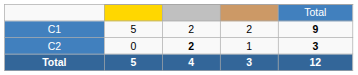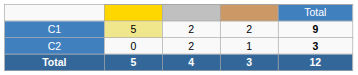(133, 29) no background -> (133, 29) khaki background
(191, 46) bold -> (191, 46) normal
